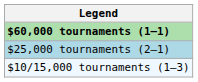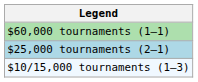(89, 32) bold -> (89, 32) normal
